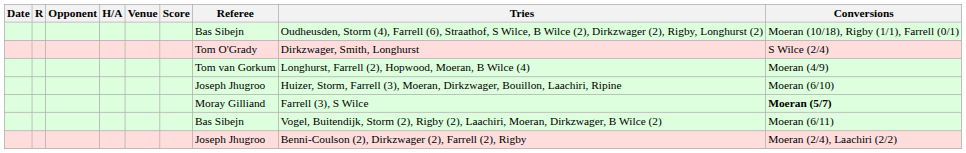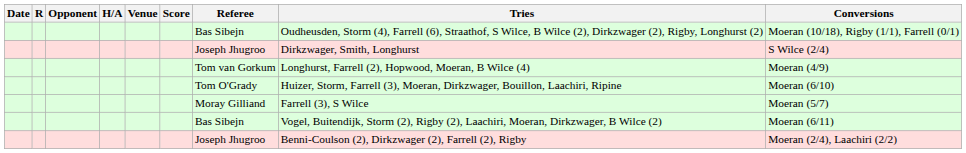(226, 49) Tom O'Grady -> (230, 49) Joseph Jhugroo
(230, 85) Joseph Jhugroo -> (226, 85) Tom O'Grady
(800, 103) bold -> (798, 103) normal
